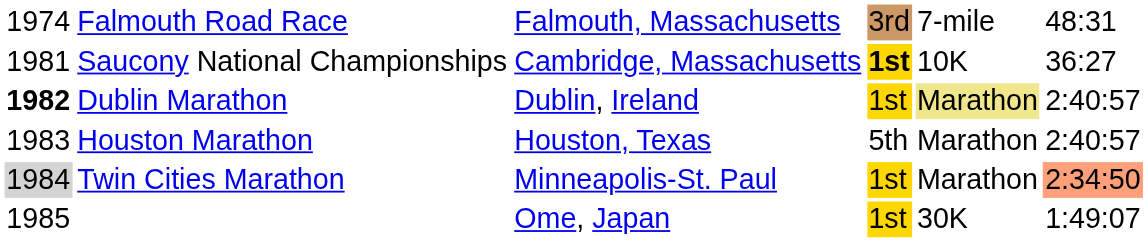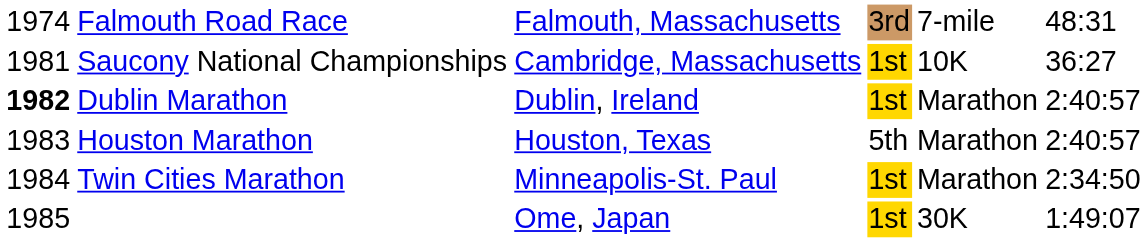(889, 61) bold -> (888, 61) normal
(977, 100) khaki background -> (977, 100) no background
(38, 179) lightgrey background -> (38, 179) no background
(1093, 179) lightsalmon background -> (1093, 179) no background
